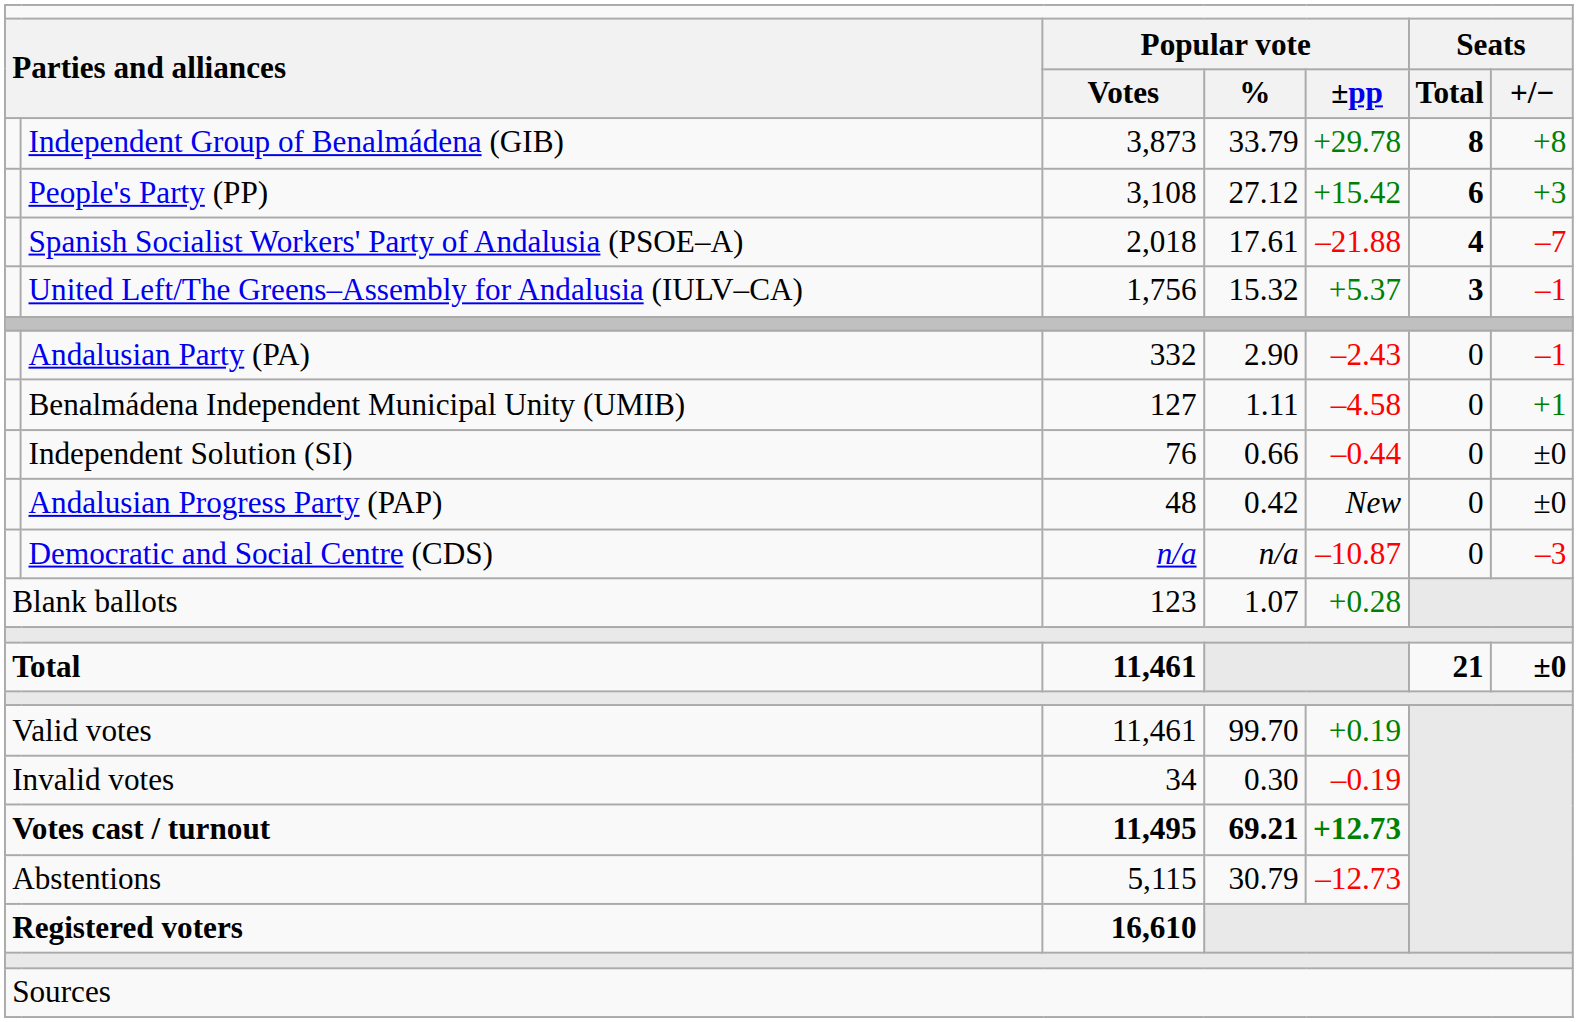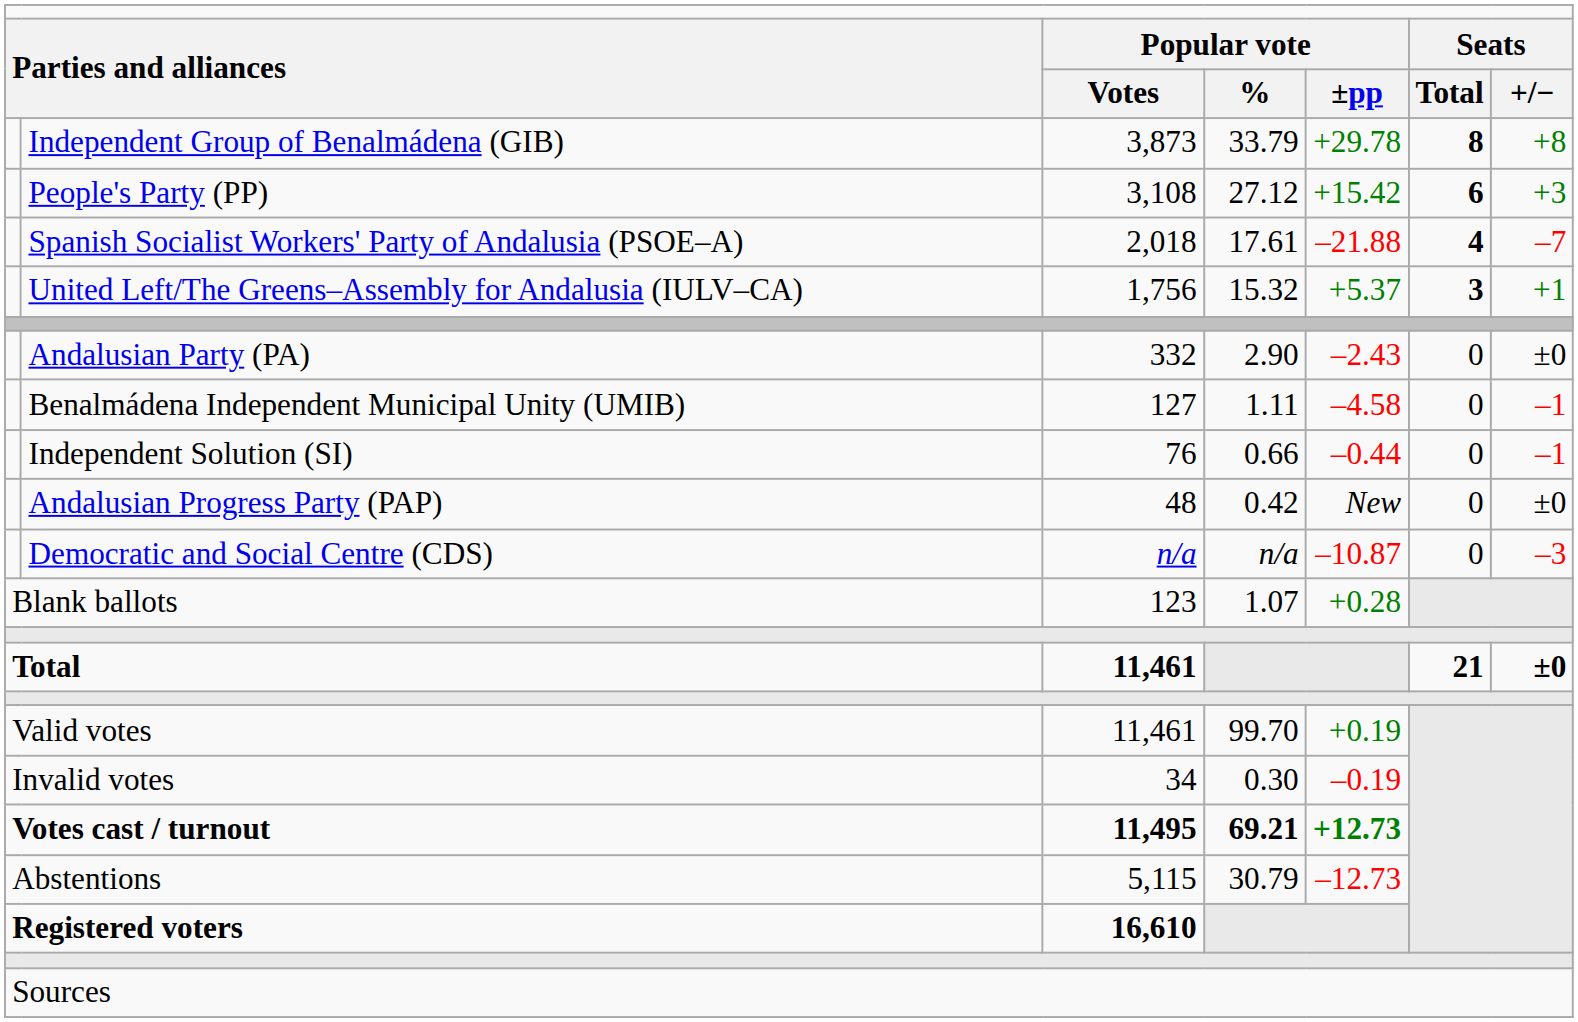(1551, 291) –1 -> (1550, 291) +1
(1551, 354) –1 -> (1550, 354) ±0
(1550, 404) +1 -> (1551, 404) –1
(1550, 453) ±0 -> (1551, 453) –1
